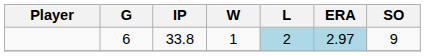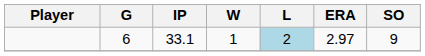(180, 39) 33.8 -> (180, 39) 33.1
(340, 39) lightblue background -> (340, 39) no background
